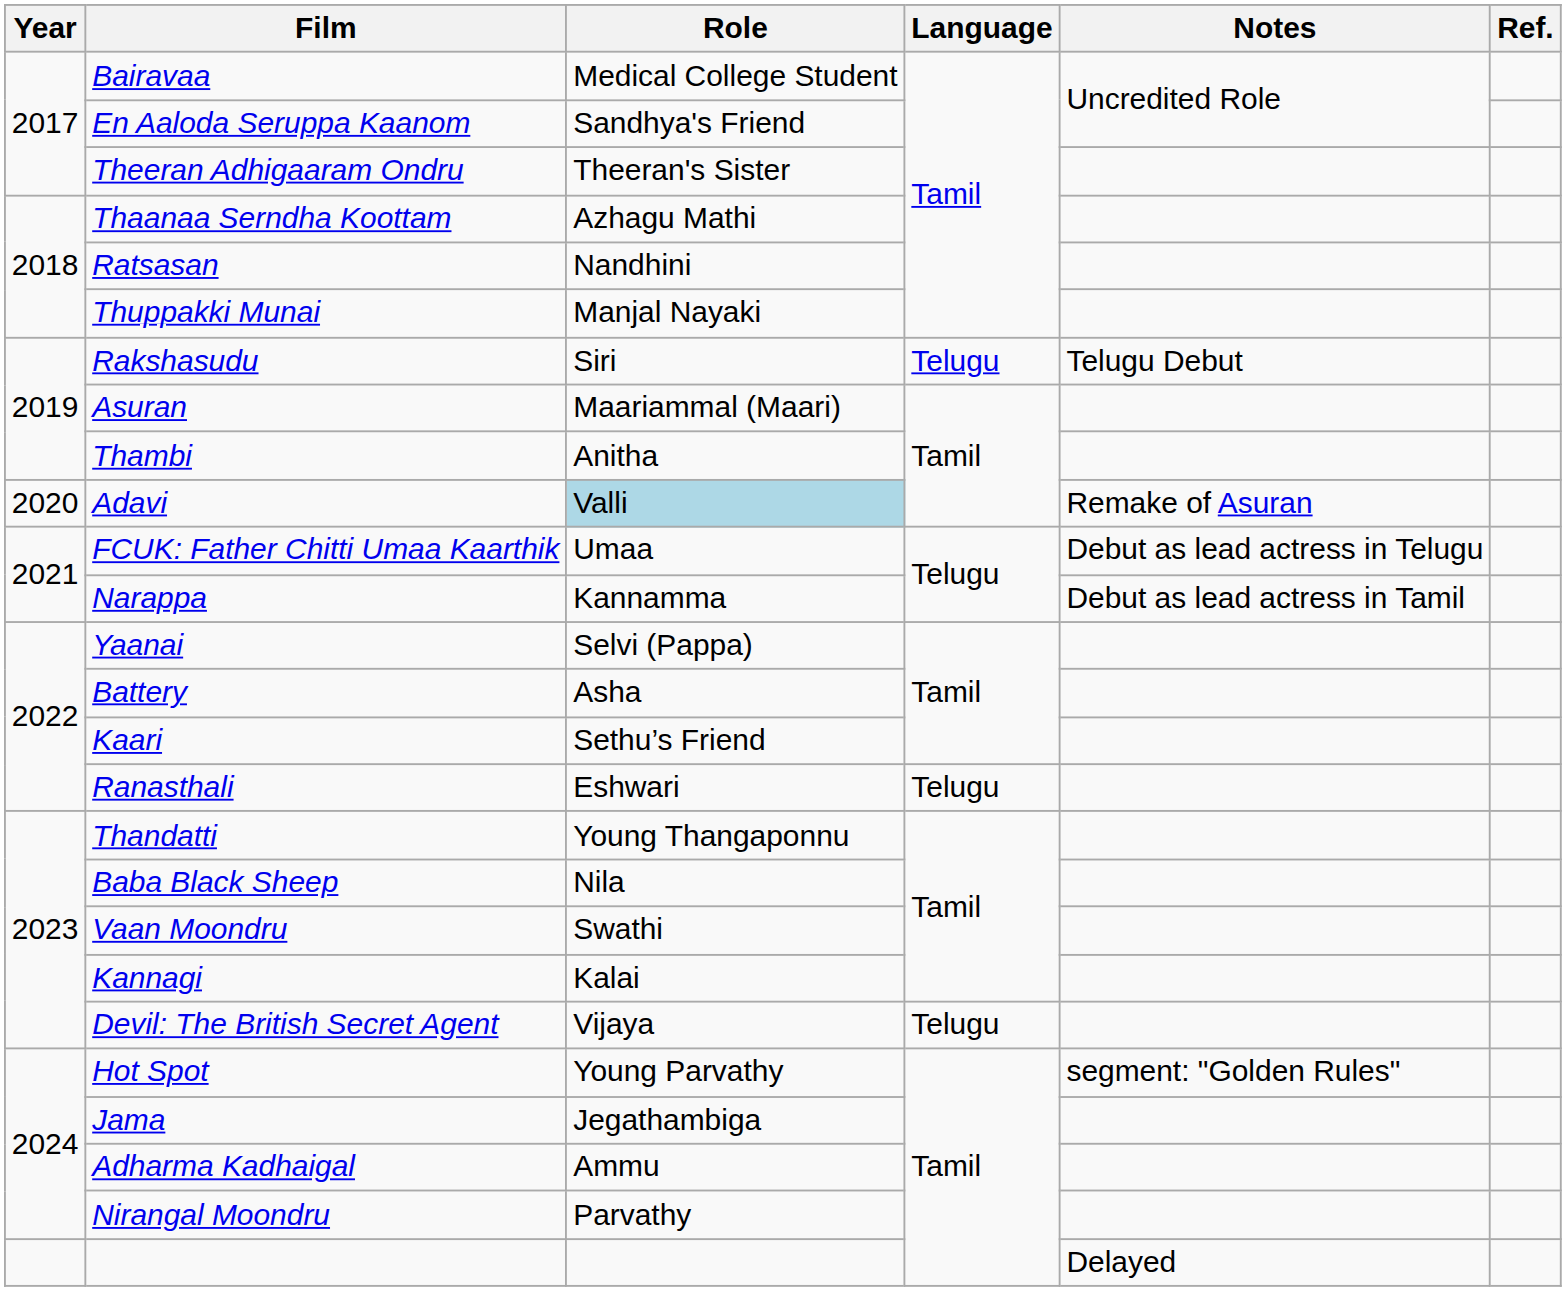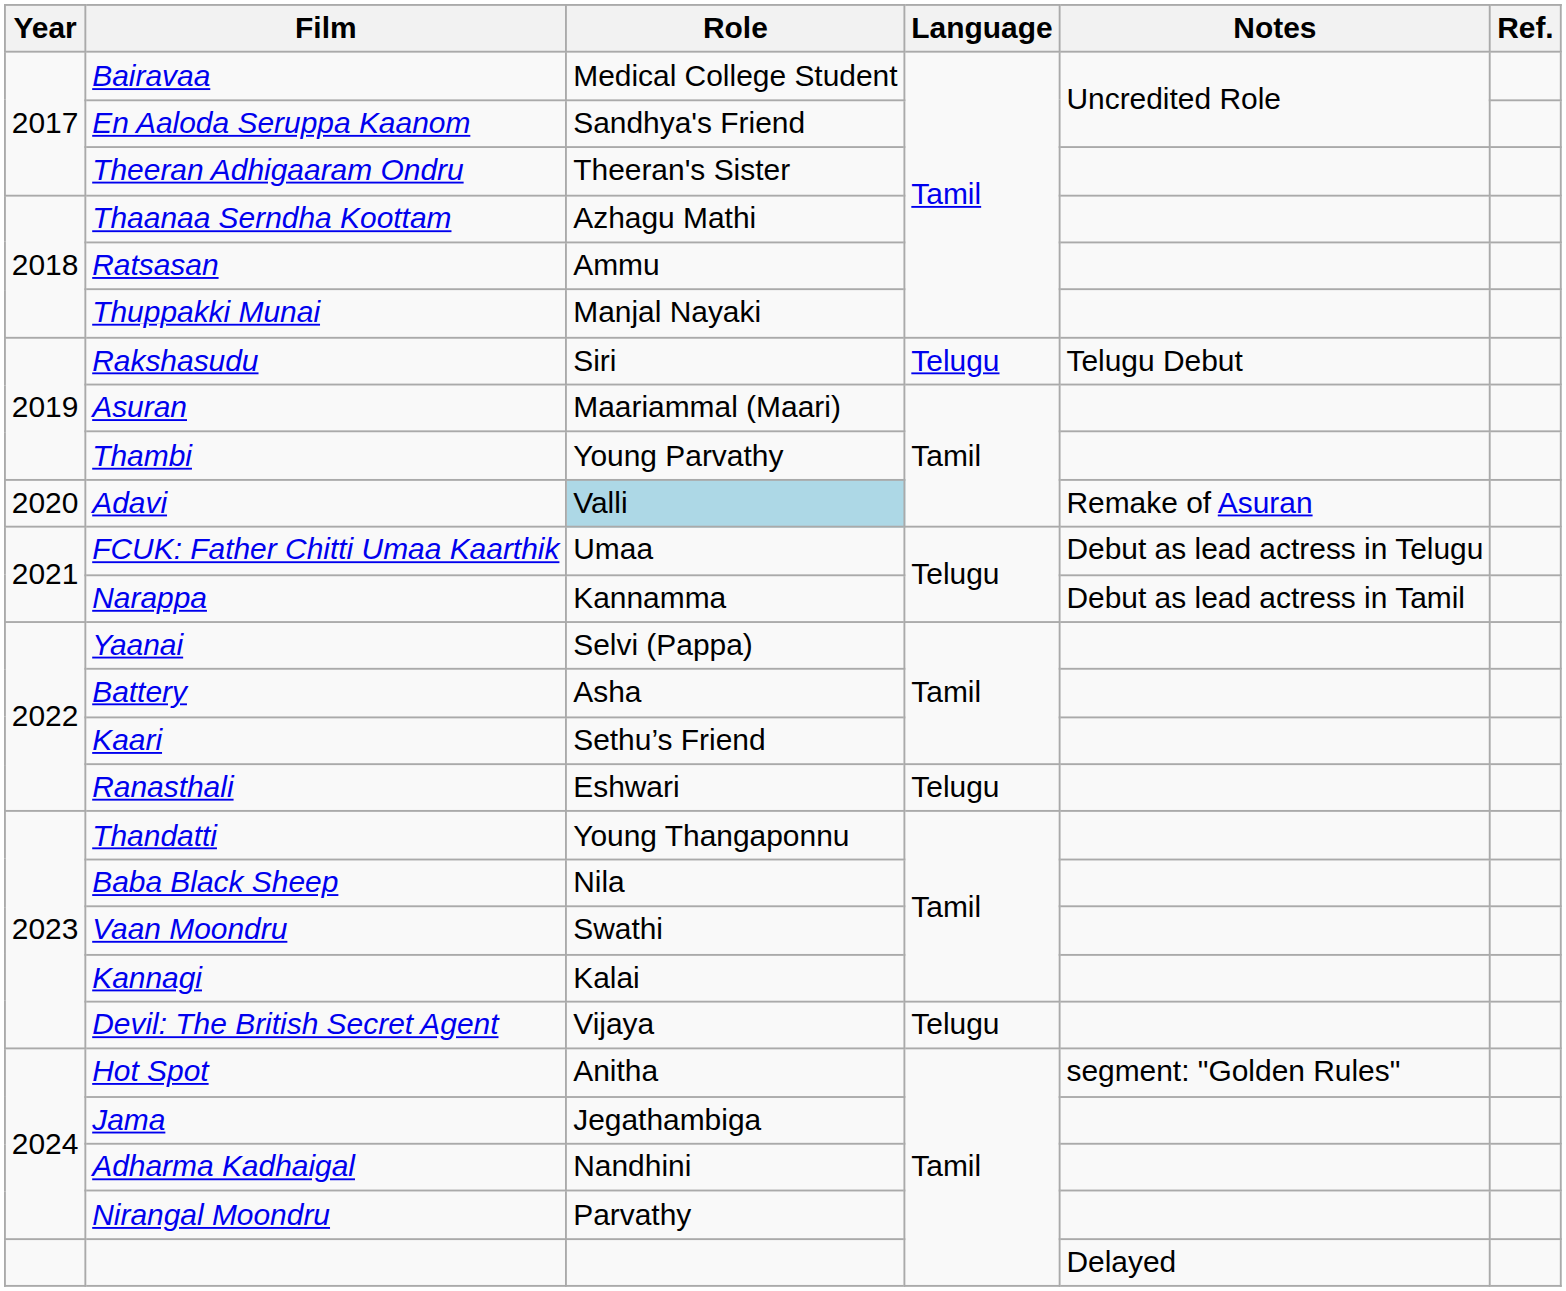(632, 265) Nandhini -> (616, 265) Ammu
(616, 455) Anitha -> (678, 455) Young Parvathy
(678, 1072) Young Parvathy -> (616, 1072) Anitha
(616, 1167) Ammu -> (632, 1167) Nandhini
